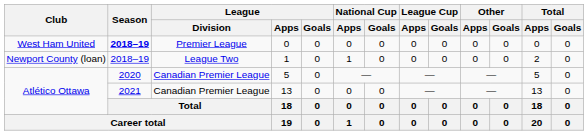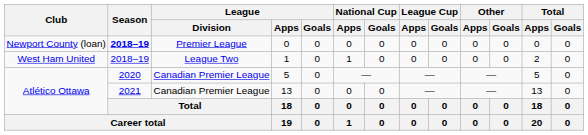(56, 43) West Ham United -> (56, 43) Newport County (loan)
(56, 59) Newport County (loan) -> (56, 59) West Ham United
